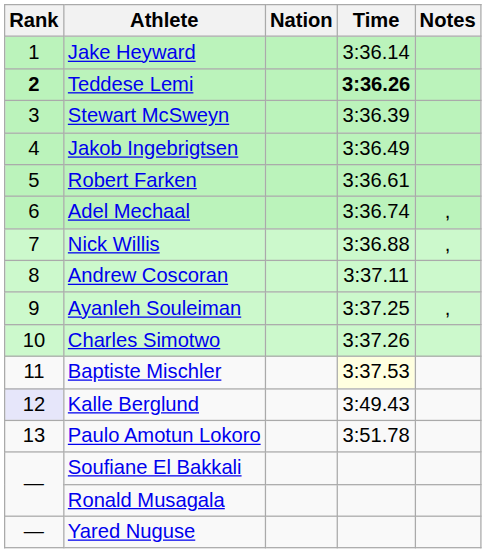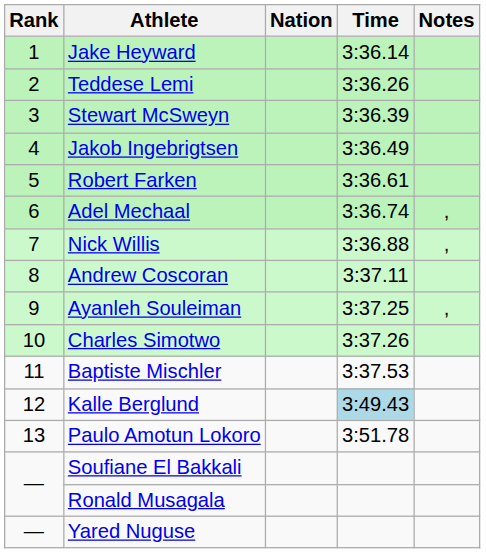(34, 84) bold -> (34, 84) normal
(376, 84) bold -> (376, 84) normal
(376, 372) lightyellow background -> (376, 372) no background
(34, 404) lavender background -> (34, 404) no background
(376, 404) no background -> (376, 404) lightblue background
